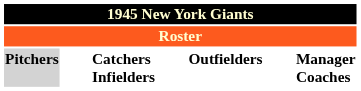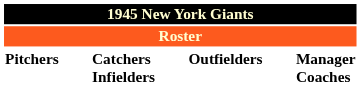(32, 58) lightgrey background -> (32, 58) no background
